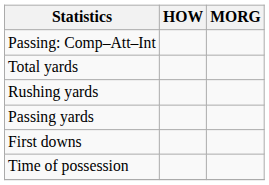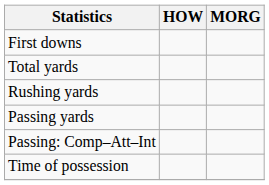rows swapped: (45, 141) <-> (82, 42)
